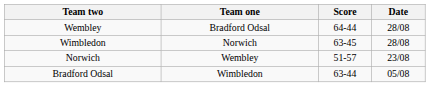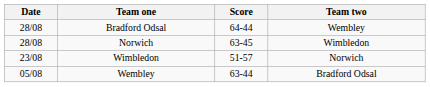columns swapped: (398, 12) <-> (83, 12)
(240, 58) Wembley -> (136, 58) Wimbledon
(240, 74) Wimbledon -> (136, 74) Wembley
